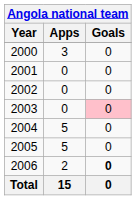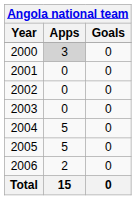(65, 52) no background -> (65, 52) lightgrey background
(108, 109) pink background -> (108, 109) no background
(108, 166) bold -> (108, 166) normal
